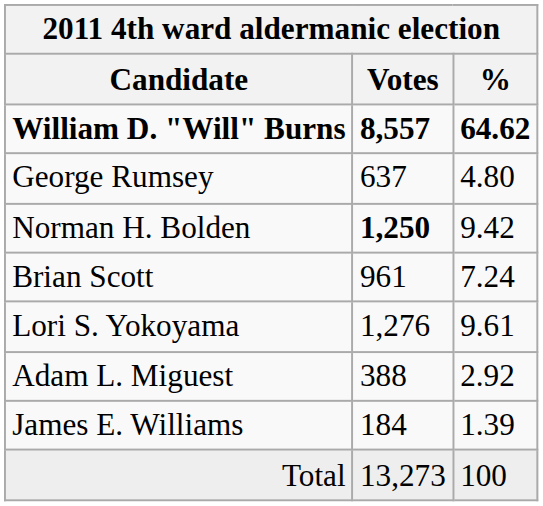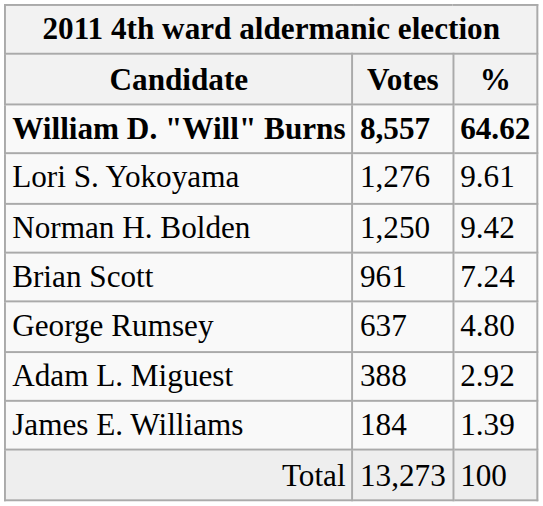rows swapped: (126, 326) <-> (113, 177)
(395, 227) bold -> (395, 227) normal
